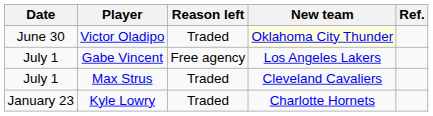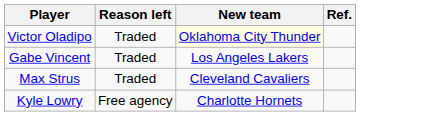- column: (41, 15)
(208, 57) Free agency -> (135, 57) Traded
(208, 100) Traded -> (135, 100) Free agency
